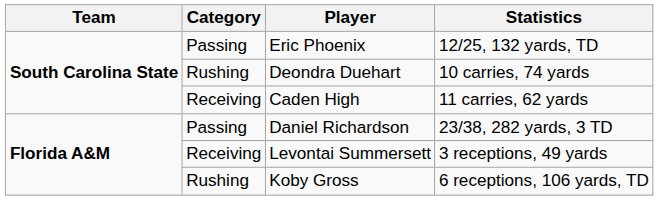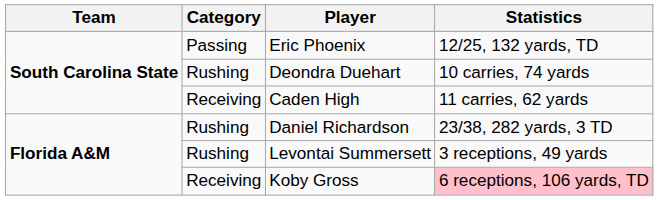(217, 126) Passing -> (218, 126) Rushing
(224, 153) Receiving -> (218, 153) Rushing
(218, 181) Rushing -> (224, 181) Receiving
(544, 181) no background -> (544, 181) pink background
